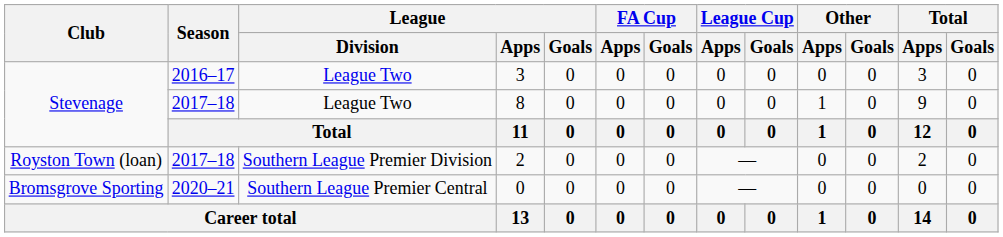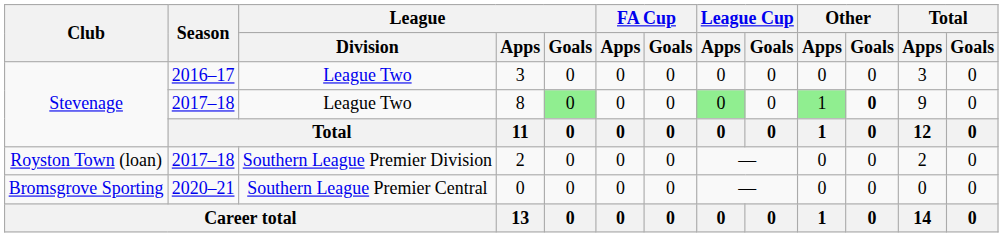(570, 103) no background -> (570, 103) lightgreen background
(721, 103) no background -> (721, 103) lightgreen background
(822, 103) no background -> (822, 103) lightgreen background
(872, 103) normal -> (872, 103) bold
